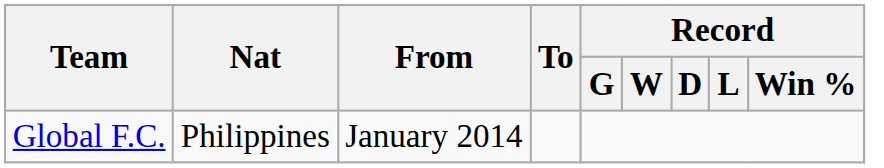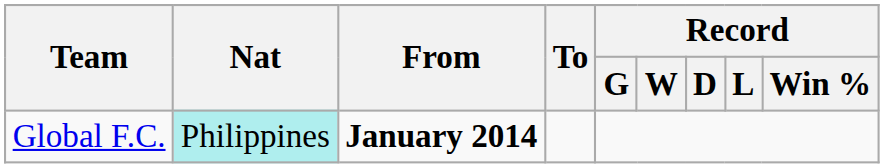(255, 135) no background -> (255, 135) paleturquoise background
(434, 135) normal -> (441, 135) bold
